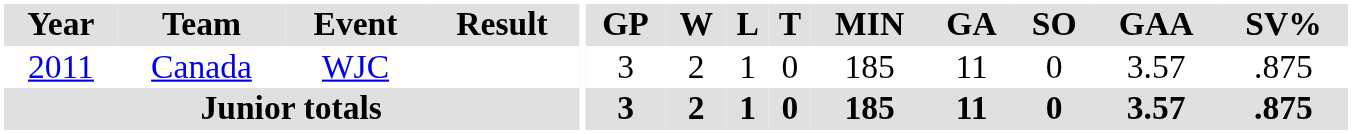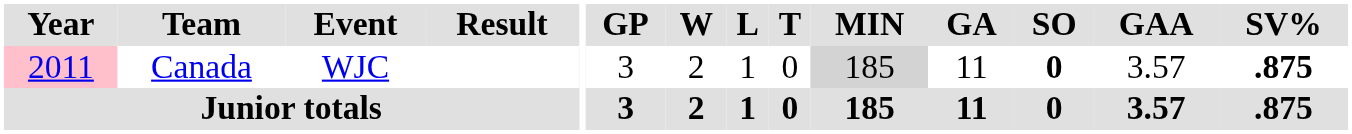(61, 66) no background -> (61, 66) pink background
(870, 66) no background -> (870, 66) lightgrey background
(1054, 66) normal -> (1054, 66) bold
(1284, 66) normal -> (1284, 66) bold
